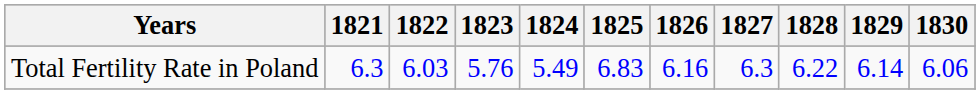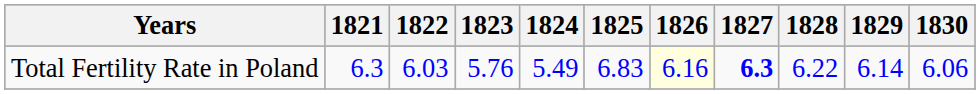(685, 67) no background -> (685, 67) lightyellow background
(757, 67) normal -> (757, 67) bold
